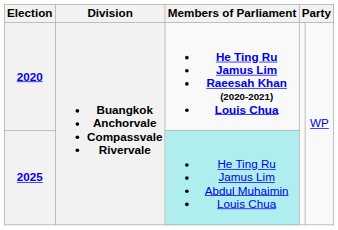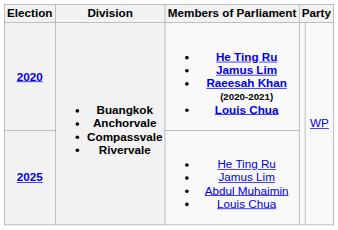(232, 184) paleturquoise background -> (232, 184) no background
